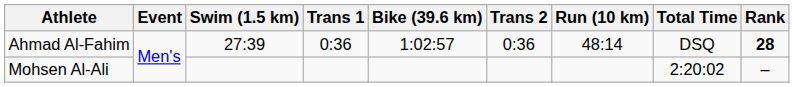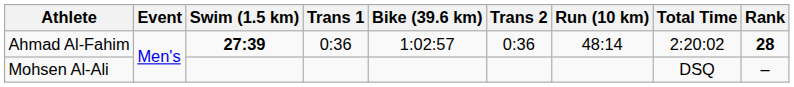(244, 44) normal -> (244, 44) bold
(697, 44) DSQ -> (697, 44) 2:20:02
(697, 70) 2:20:02 -> (697, 70) DSQ
